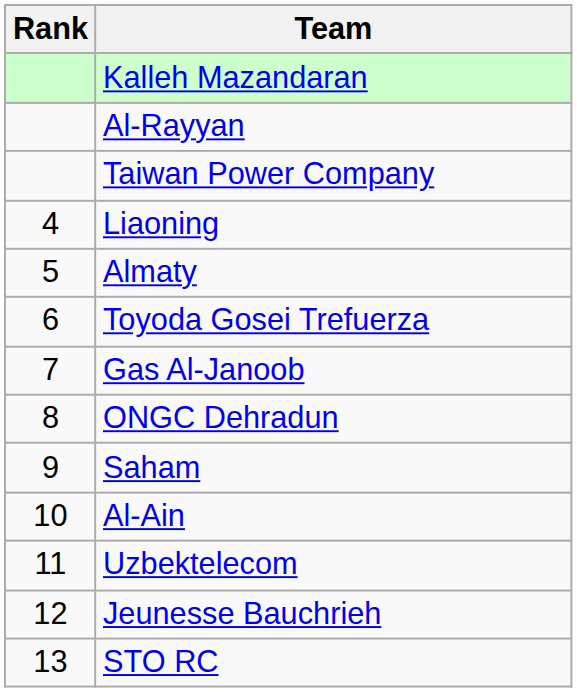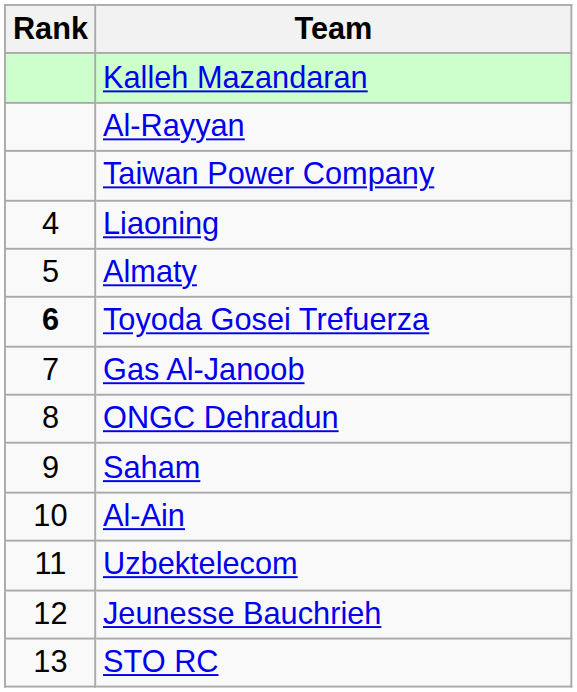(50, 321) normal -> (50, 321) bold
